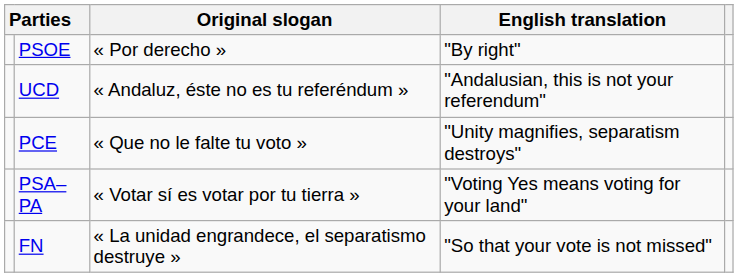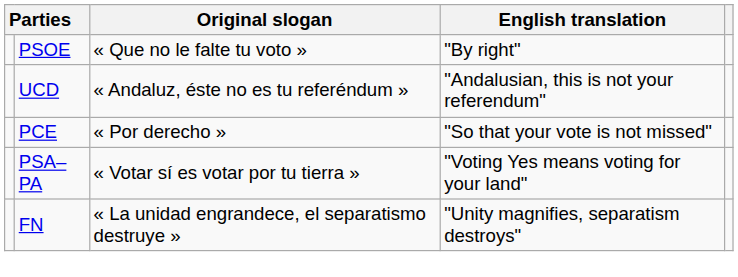(160, 49) « Por derecho » -> (200, 49) « Que no le falte tu voto »
(200, 142) « Que no le falte tu voto » -> (160, 131) « Por derecho »
(562, 142) "Unity magnifies, separatism destroys" -> (578, 131) "So that your vote is not missed"
(578, 245) "So that your vote is not missed" -> (562, 224) "Unity magnifies, separatism destroys"
